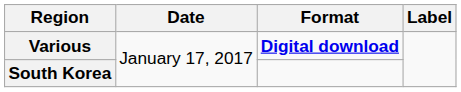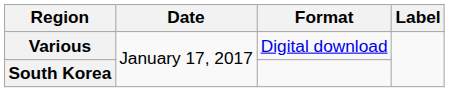(330, 45) bold -> (324, 45) normal
